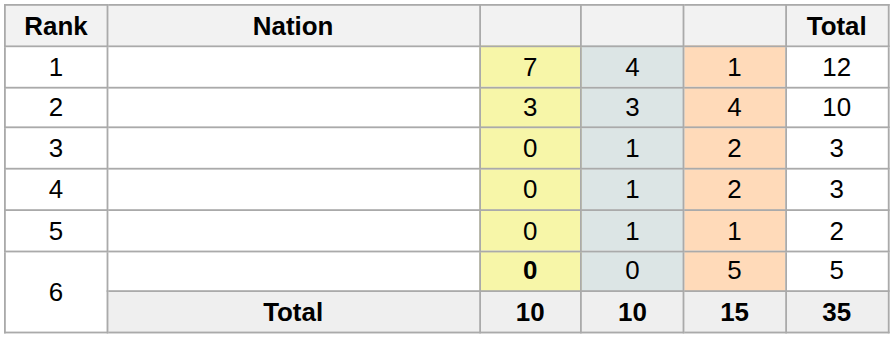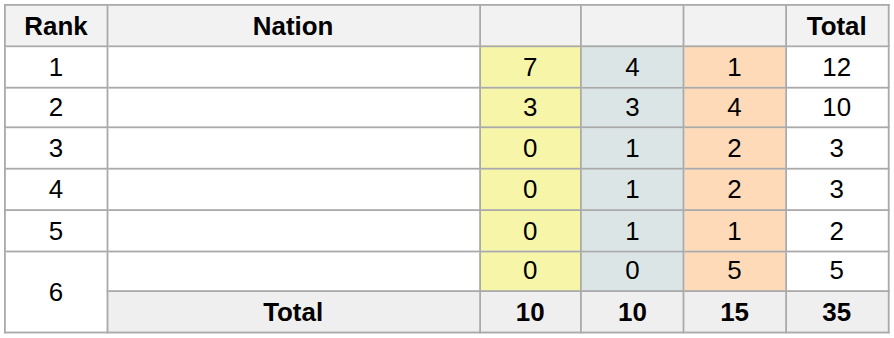(530, 271) bold -> (530, 271) normal
